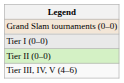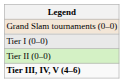(42, 71) normal -> (43, 71) bold
